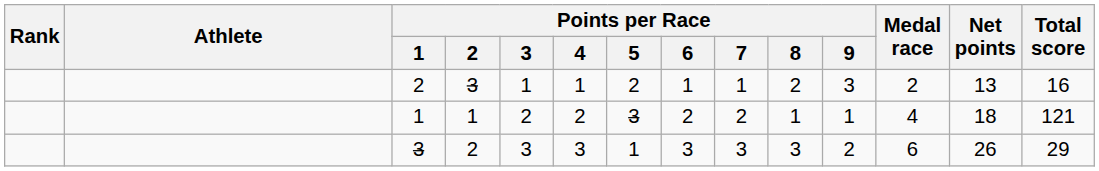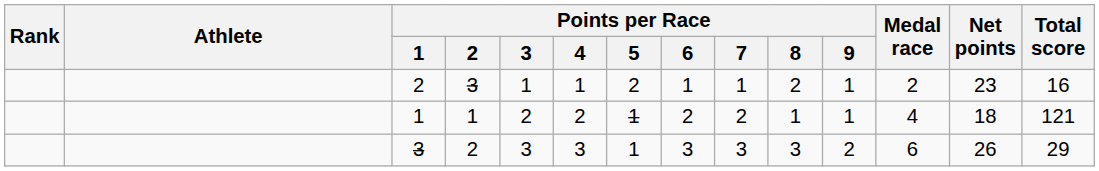(849, 85) 3 -> (849, 85) 1
(985, 85) 13 -> (985, 85) 23
(634, 117) 3 -> (634, 117) 1
